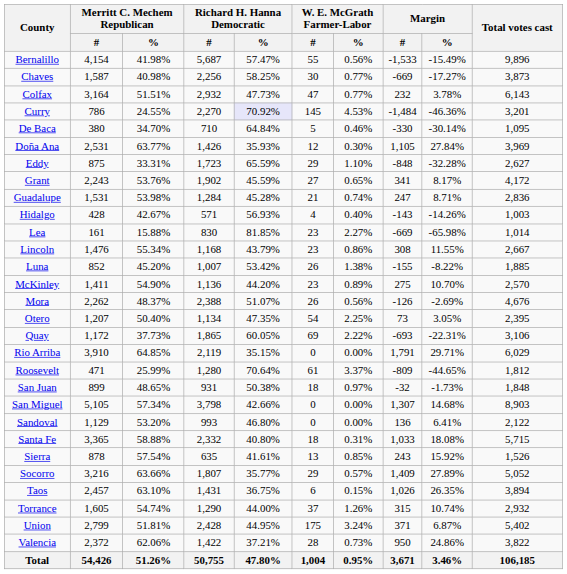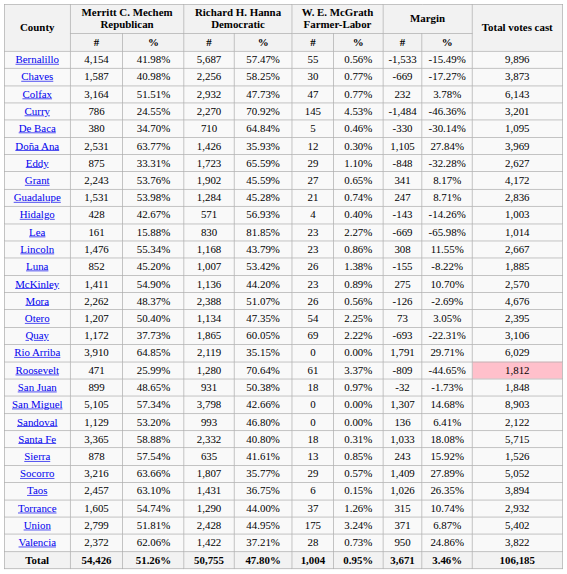(263, 111) lavender background -> (263, 111) no background
(517, 370) no background -> (517, 370) pink background
